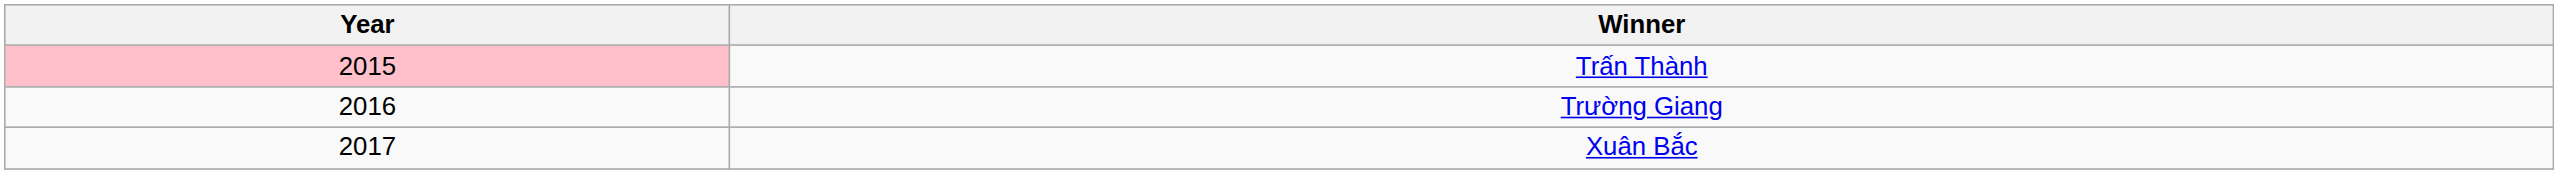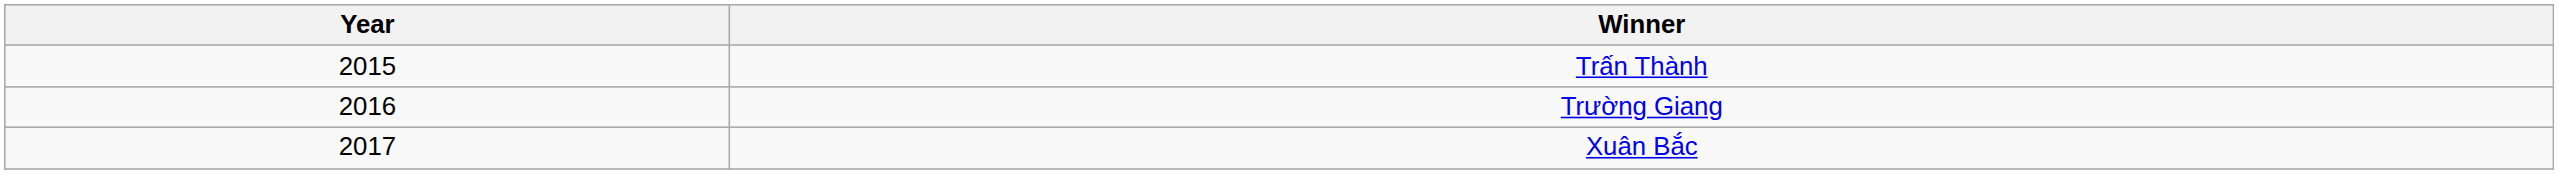(367, 65) pink background -> (367, 65) no background
